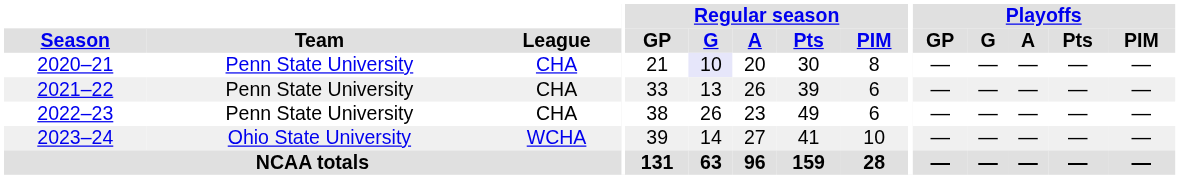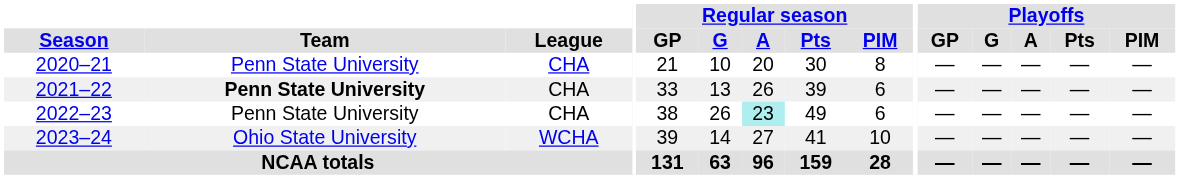(711, 64) lavender background -> (720, 64) no background
(319, 89) normal -> (325, 89) bold
(755, 113) no background -> (763, 113) paleturquoise background
